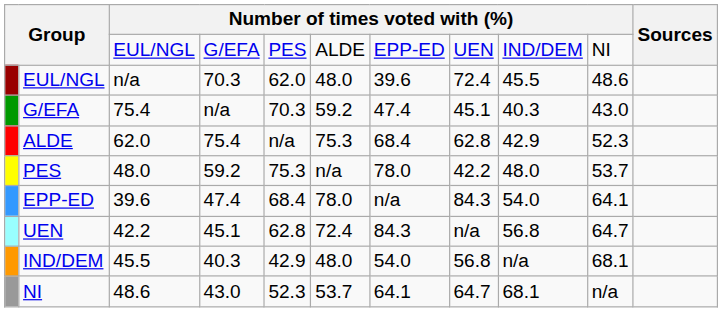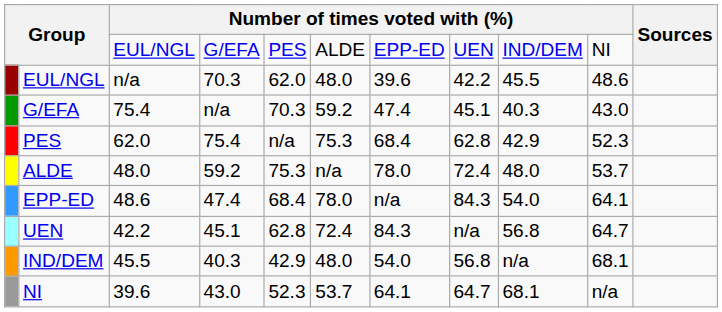(472, 79) 72.4 -> (472, 79) 42.2
(48, 140) ALDE -> (42, 140) PES
(42, 170) PES -> (48, 170) ALDE
(472, 170) 42.2 -> (472, 170) 72.4
(132, 200) 39.6 -> (132, 200) 48.6
(132, 291) 48.6 -> (132, 291) 39.6
